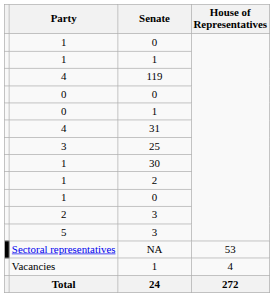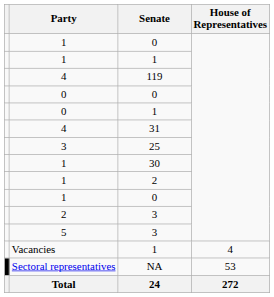rows swapped: (64, 249) <-> (34, 266)
